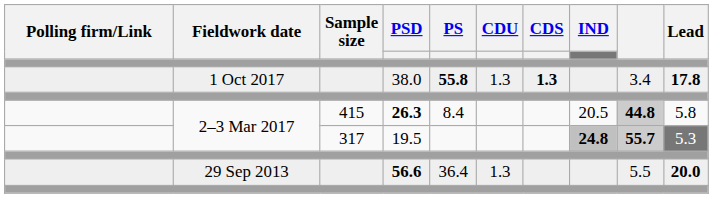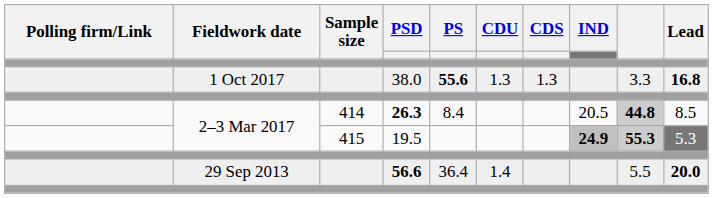(453, 79) 55.8 -> (453, 79) 55.6
(547, 79) bold -> (547, 79) normal
(640, 79) 3.4 -> (640, 79) 3.3
(686, 79) 17.8 -> (686, 79) 16.8
(352, 113) 415 -> (352, 113) 414
(686, 113) 5.8 -> (686, 113) 8.5
(352, 138) 317 -> (352, 138) 415
(593, 138) 24.8 -> (593, 138) 24.9
(640, 138) 55.7 -> (640, 138) 55.3
(500, 172) 1.3 -> (500, 172) 1.4
